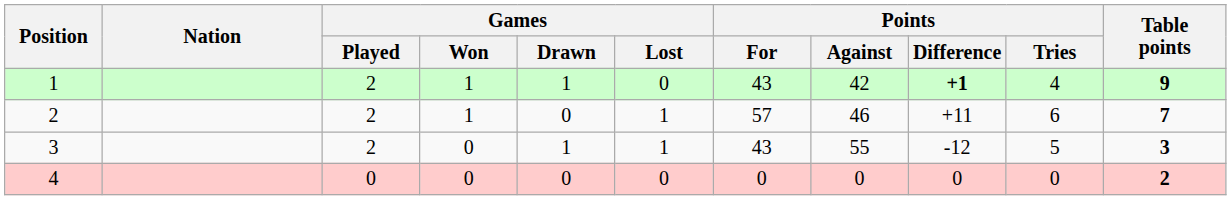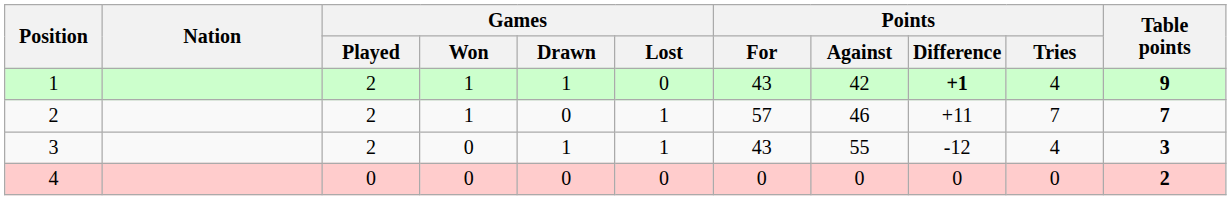(1055, 115) 6 -> (1055, 115) 7
(1055, 147) 5 -> (1055, 147) 4
